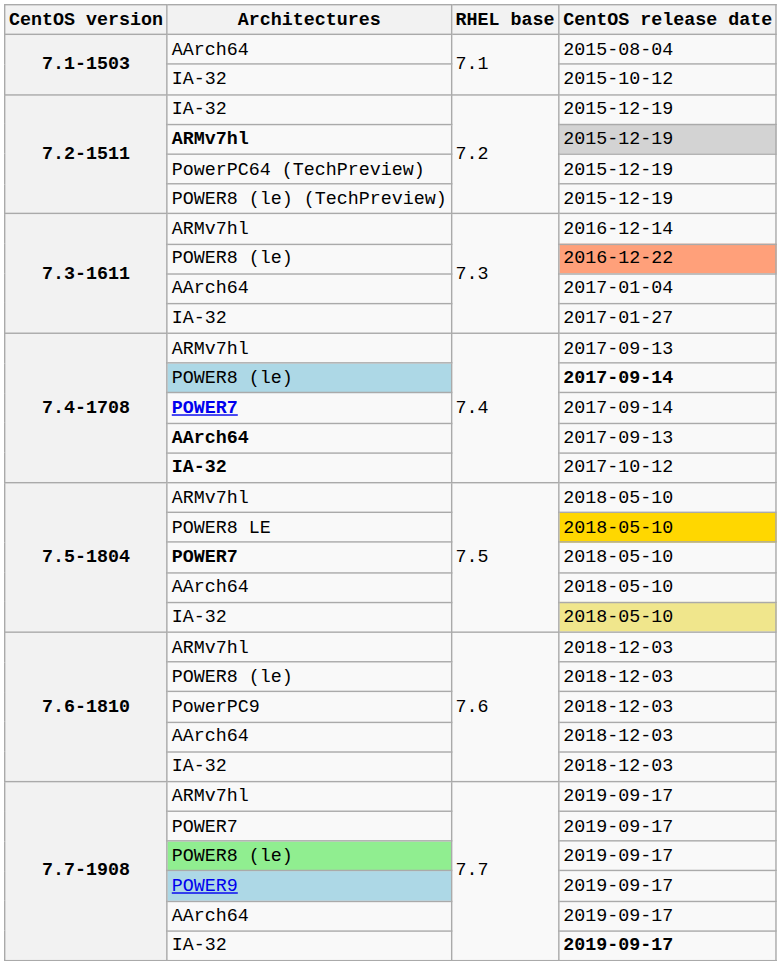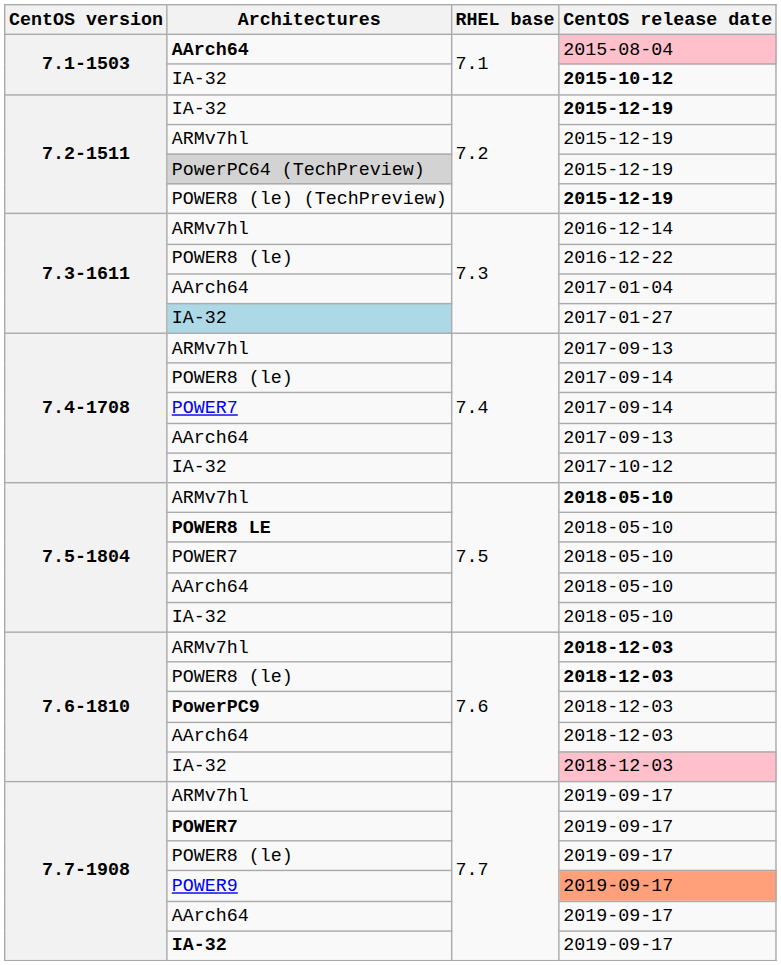(210, 50) normal -> (210, 50) bold
(618, 50) no background -> (618, 50) pink background
(618, 79) normal -> (618, 79) bold
(618, 109) normal -> (618, 109) bold
(210, 139) bold -> (210, 139) normal
(618, 139) lightgrey background -> (618, 139) no background
(298, 169) no background -> (298, 169) lightgrey background
(618, 199) normal -> (618, 199) bold
(618, 259) lightsalmon background -> (618, 259) no background
(199, 318) no background -> (199, 318) lightblue background
(232, 378) lightblue background -> (232, 378) no background
(618, 378) bold -> (618, 378) normal
(205, 408) bold -> (205, 408) normal
(210, 438) bold -> (210, 438) normal
(199, 468) bold -> (199, 468) normal
(618, 498) normal -> (618, 498) bold
(221, 528) normal -> (221, 528) bold
(618, 528) gold background -> (618, 528) no background
(205, 557) bold -> (205, 557) normal
(618, 617) khaki background -> (618, 617) no background
(618, 647) normal -> (618, 647) bold
(618, 677) normal -> (618, 677) bold
(216, 707) normal -> (216, 707) bold
(618, 767) no background -> (618, 767) pink background
(205, 826) normal -> (205, 826) bold
(232, 856) lightgreen background -> (232, 856) no background
(205, 886) lightblue background -> (205, 886) no background
(618, 886) no background -> (618, 886) lightsalmon background
(199, 946) normal -> (199, 946) bold
(618, 946) bold -> (618, 946) normal
